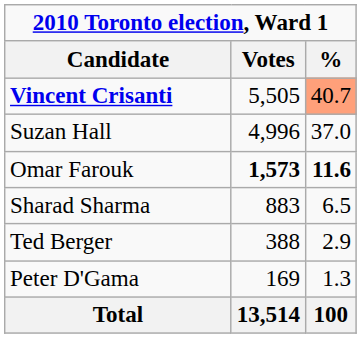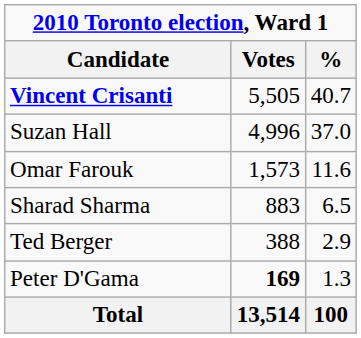(331, 95) lightsalmon background -> (331, 95) no background
(274, 168) bold -> (274, 168) normal
(331, 168) bold -> (331, 168) normal
(283, 278) normal -> (283, 278) bold
